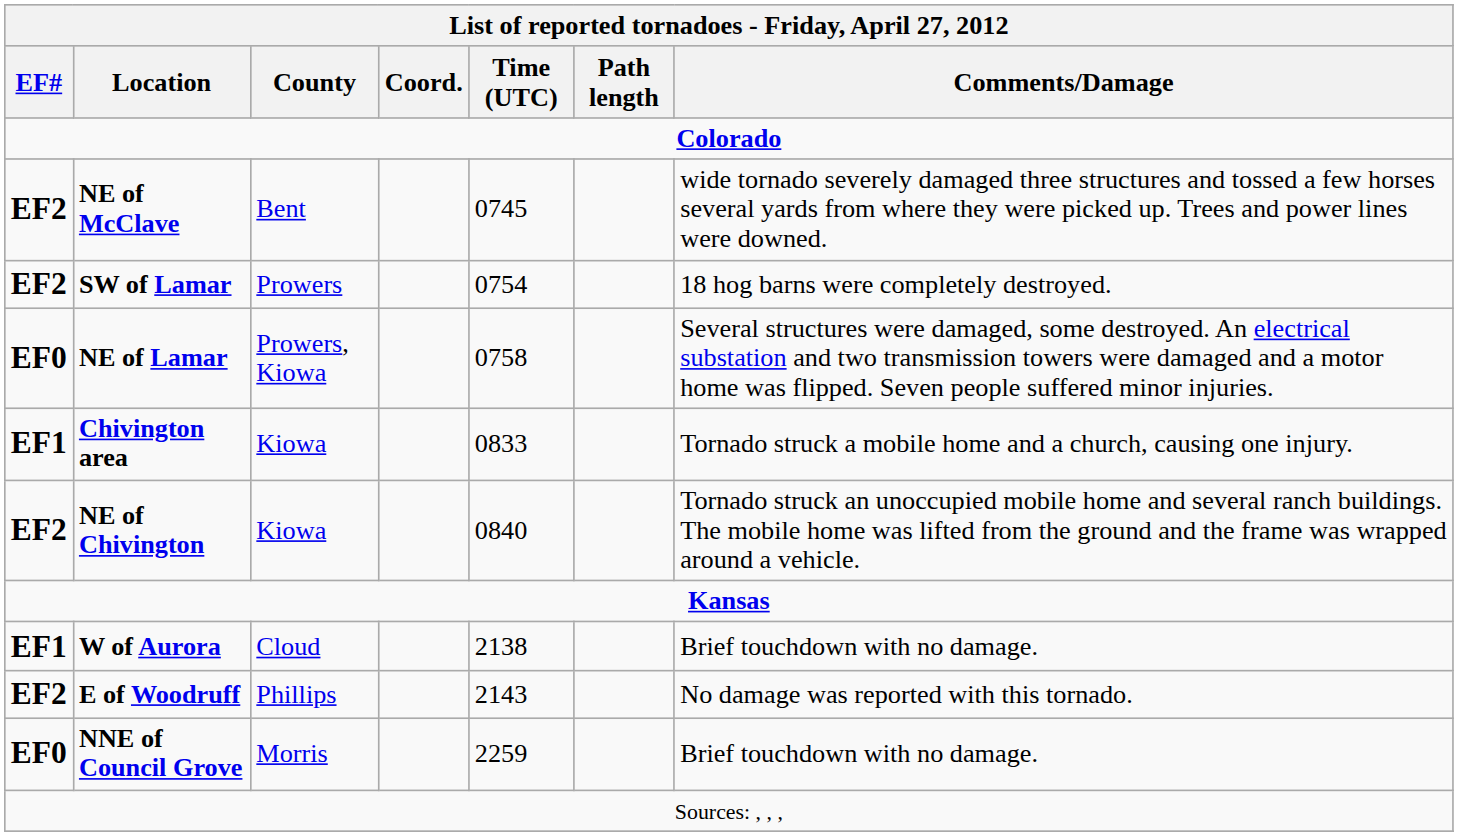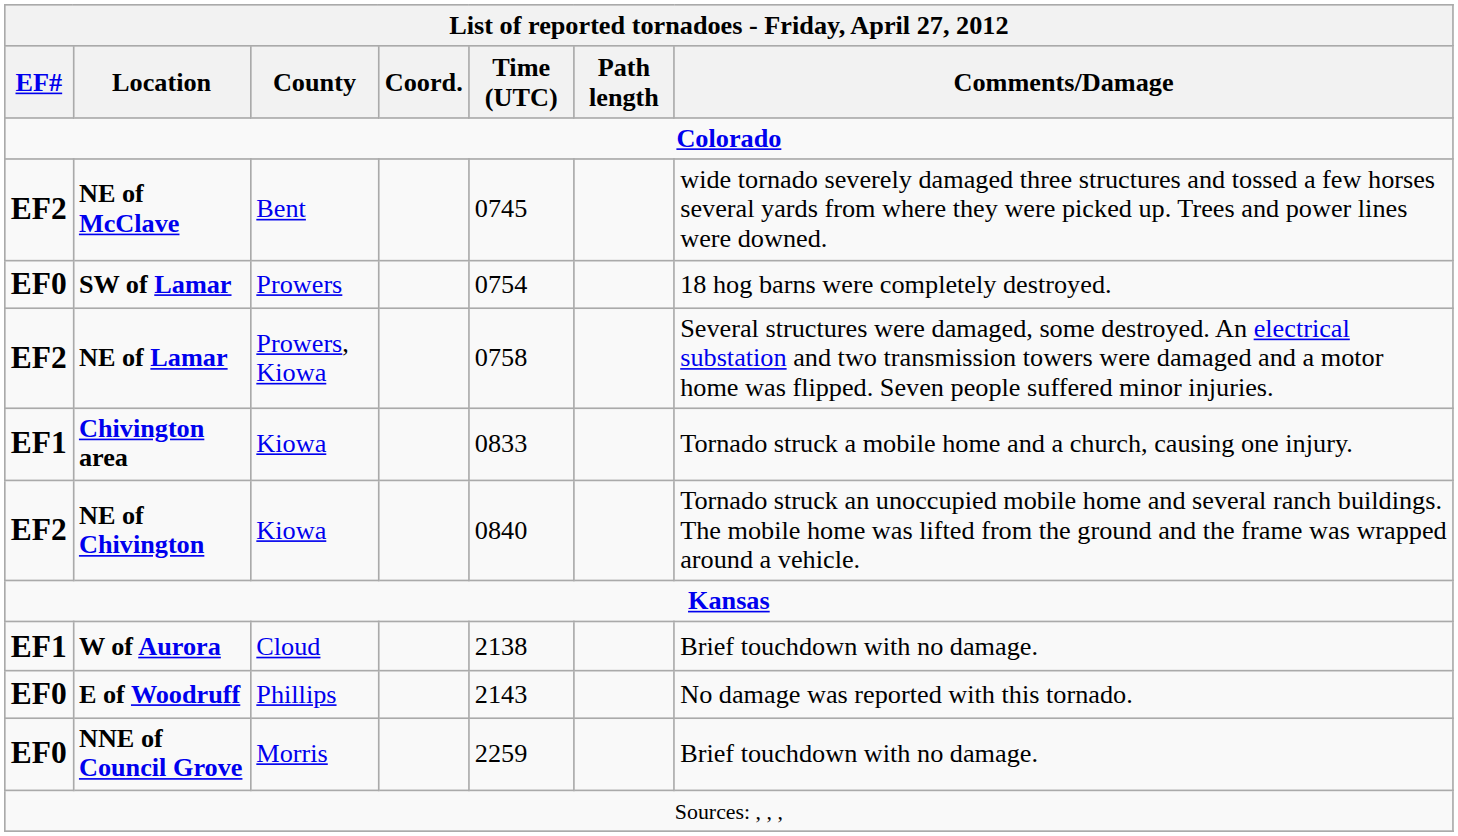(39, 283) EF2 -> (39, 283) EF0
(39, 358) EF0 -> (39, 358) EF2
(39, 694) EF2 -> (39, 694) EF0
